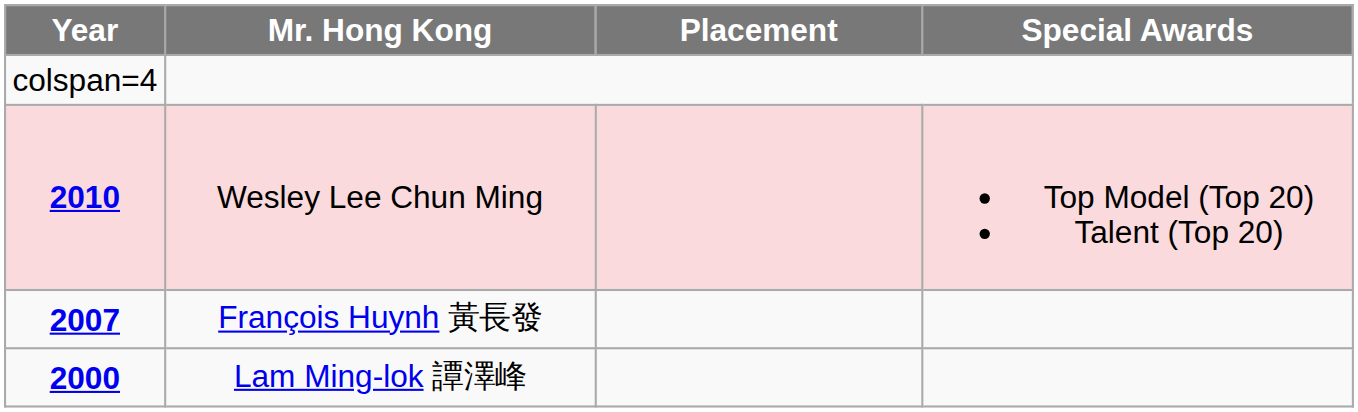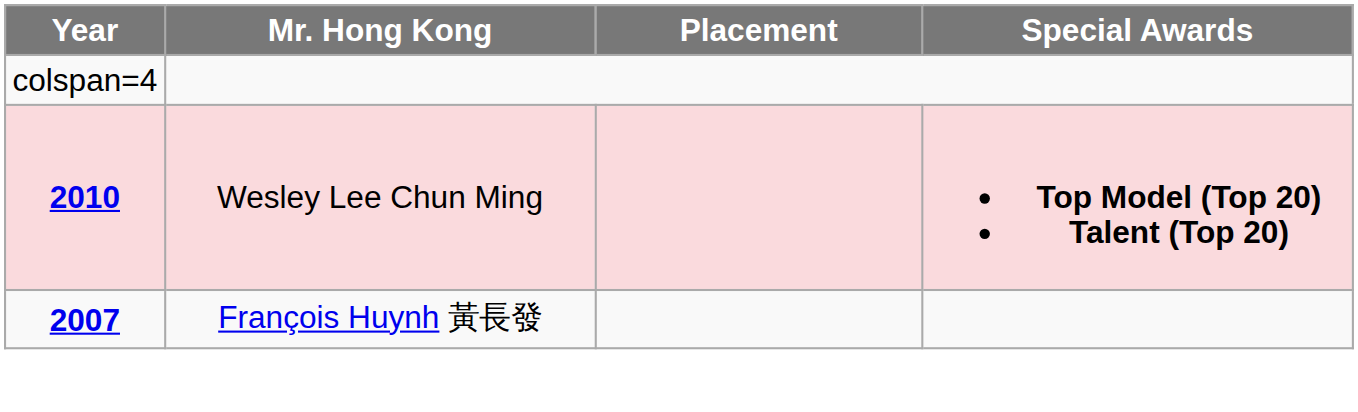(1137, 215) normal -> (1137, 215) bold
- row: (380, 375)
